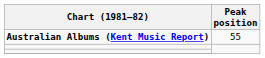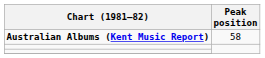(235, 37) 55 -> (235, 37) 58
